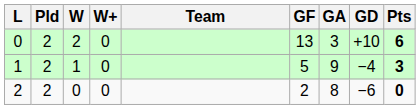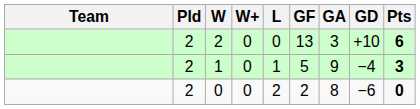columns swapped: (205, 16) <-> (18, 16)
